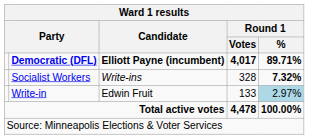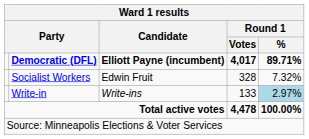(122, 77) Write-ins -> (127, 77) Edwin Fruit
(287, 77) bold -> (287, 77) normal
(127, 93) Edwin Fruit -> (122, 93) Write-ins
